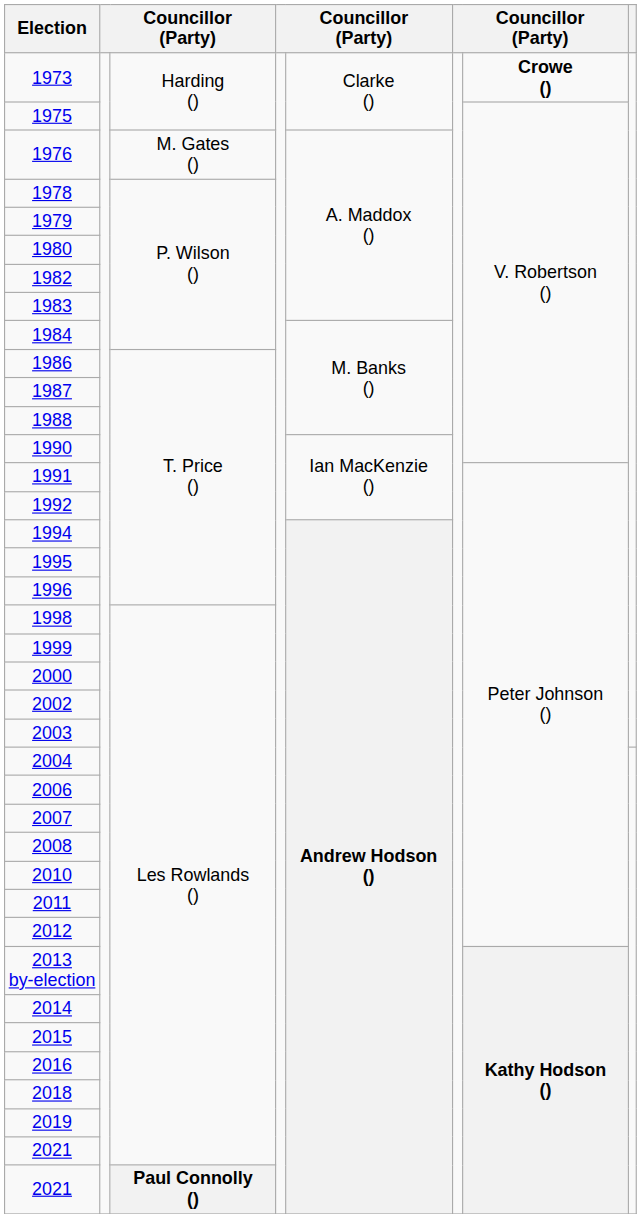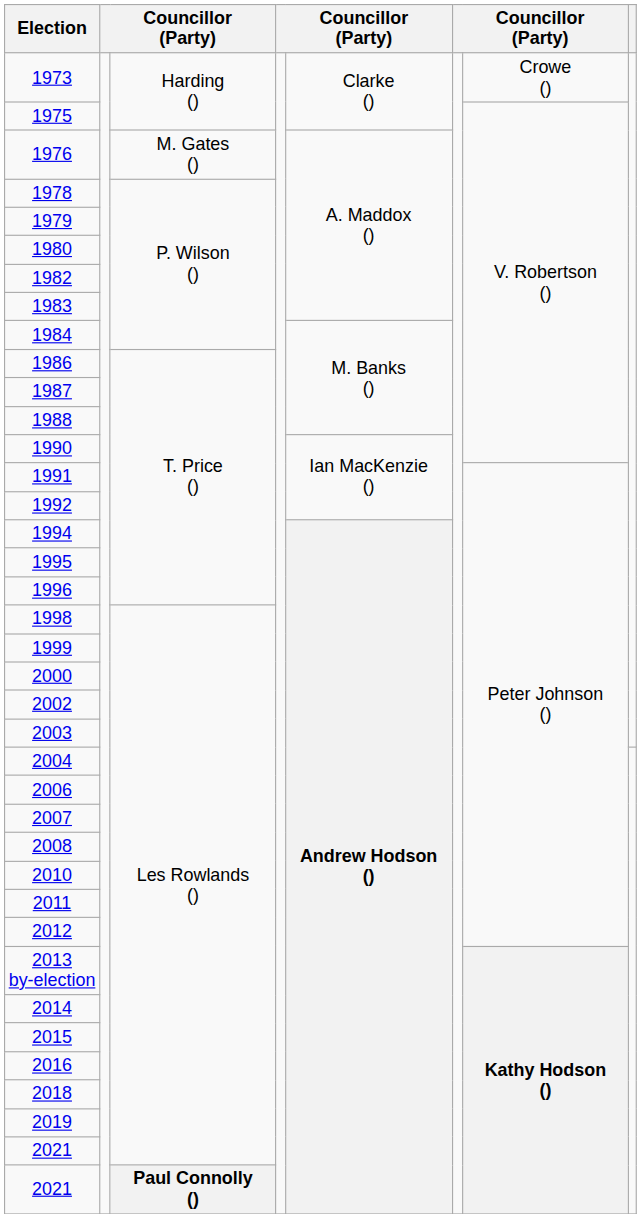(545, 77) bold -> (545, 77) normal
